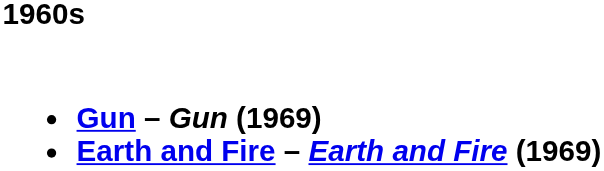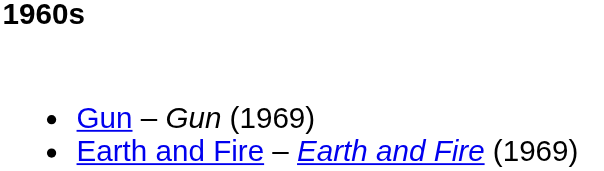(578, 135) bold -> (578, 135) normal
